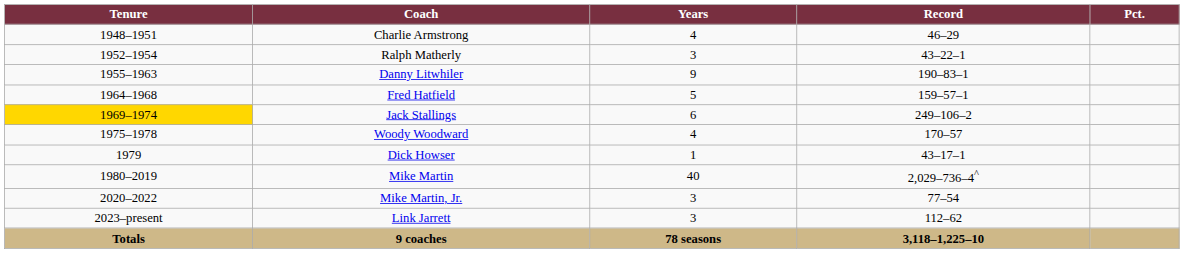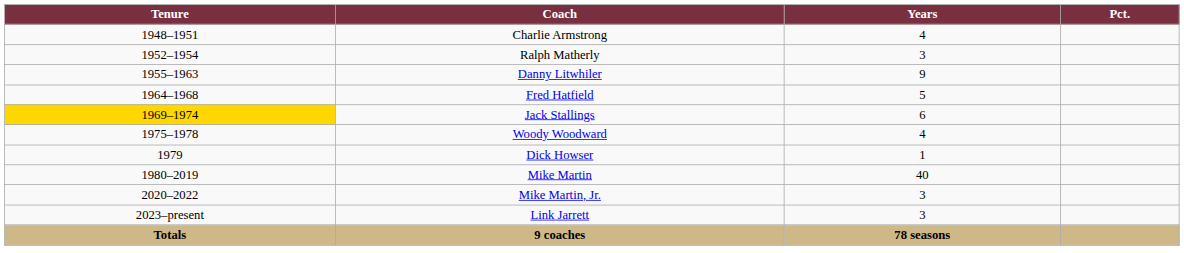- column: (943, 14)
